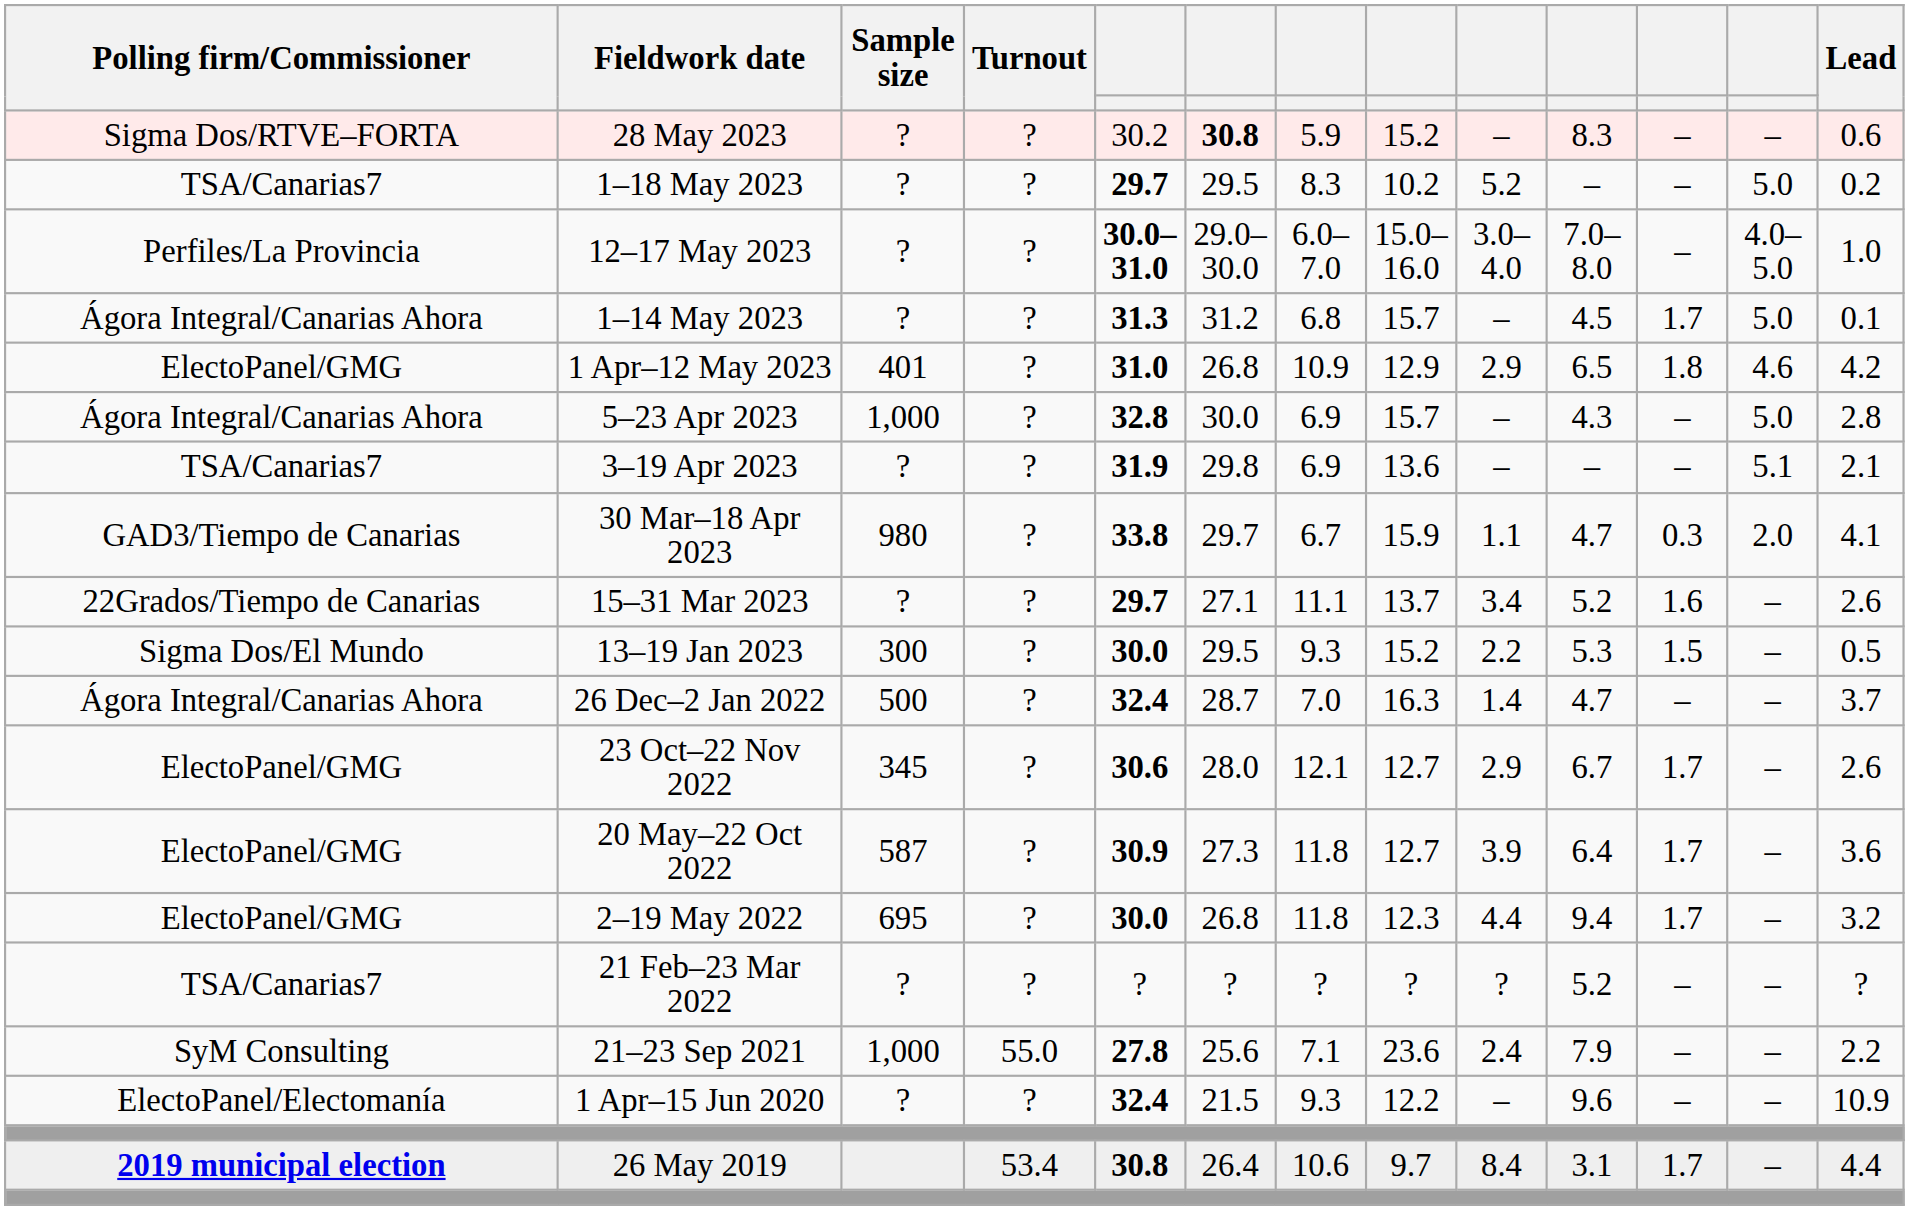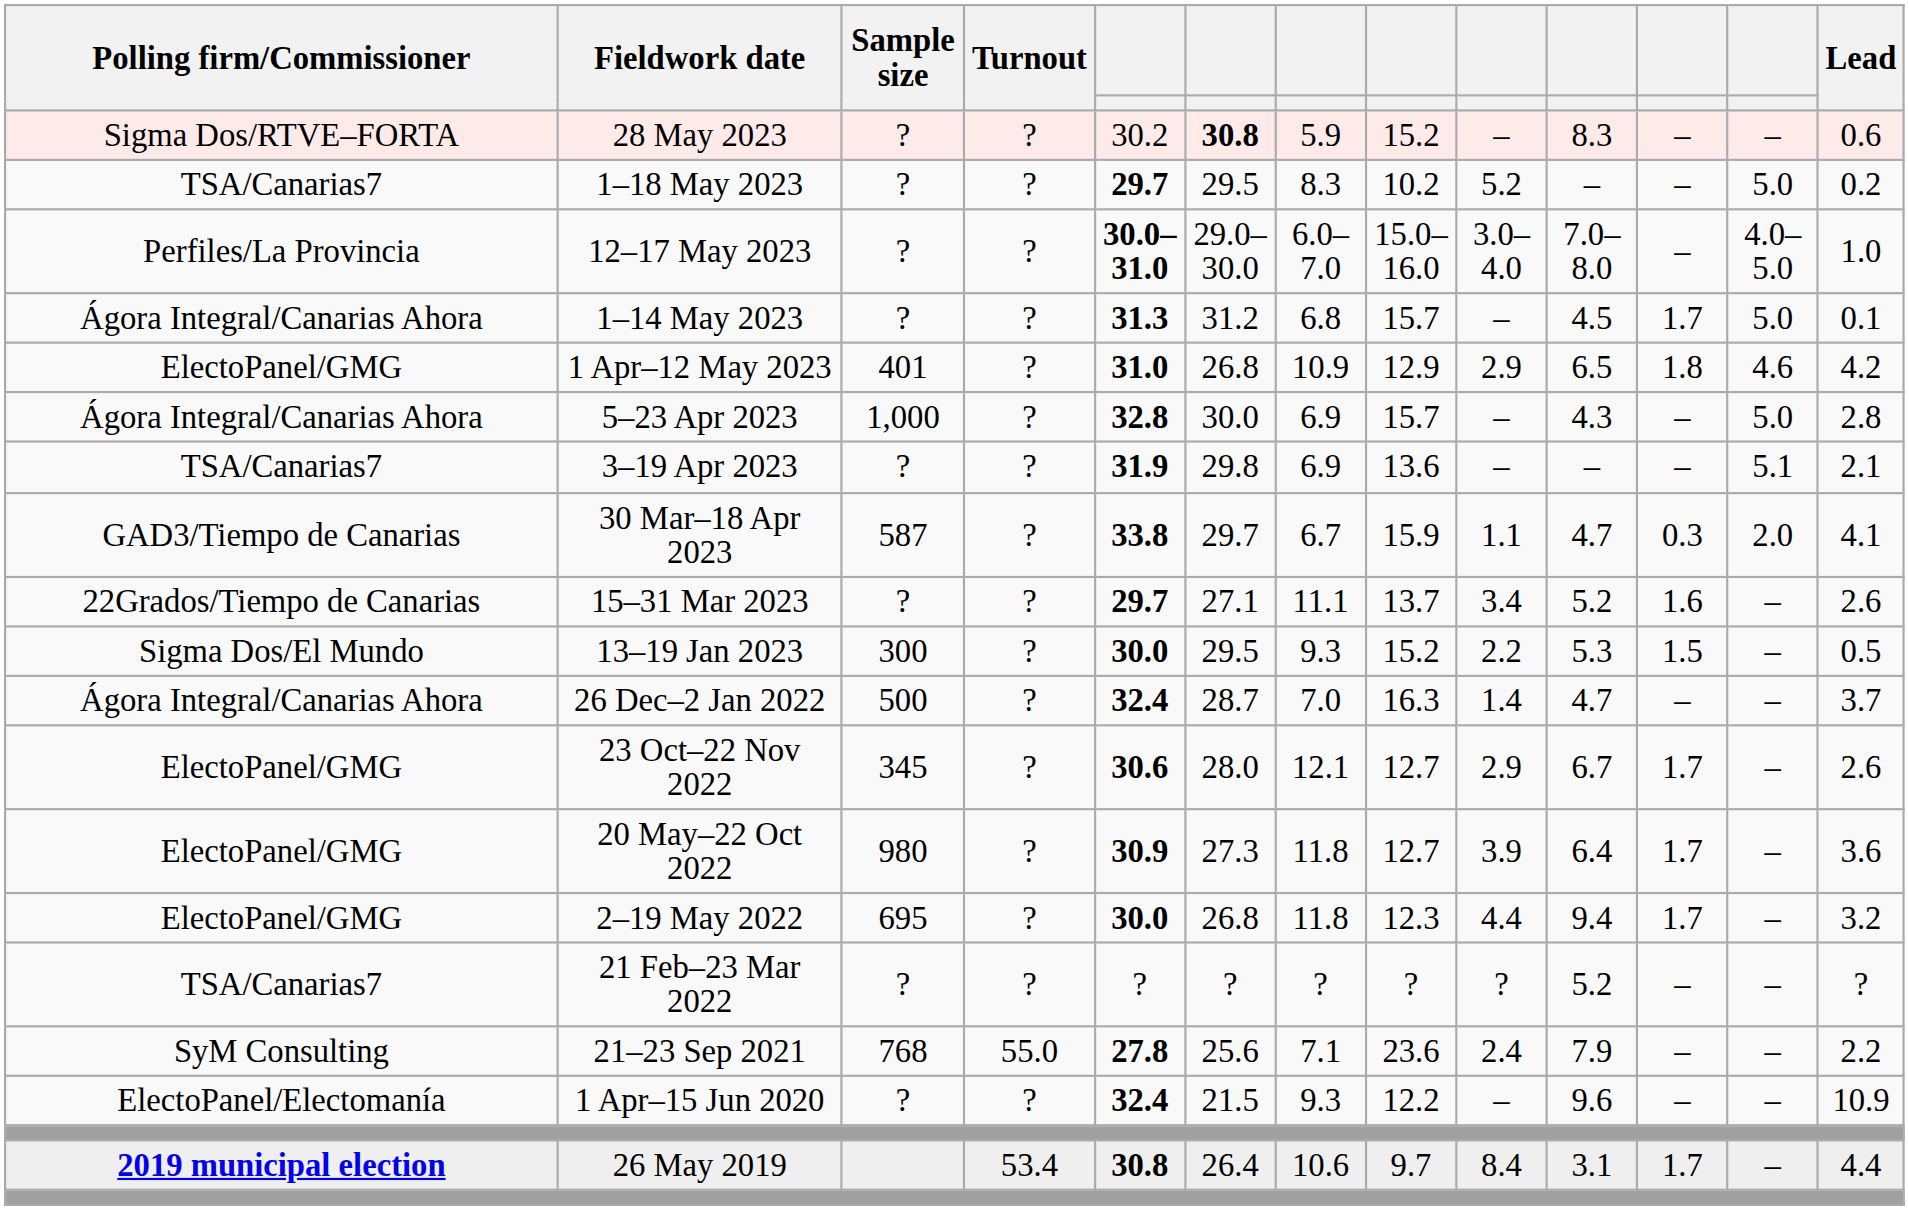(903, 533) 980 -> (903, 533) 587
(903, 850) 587 -> (903, 850) 980
(903, 1050) 1,000 -> (903, 1050) 768
